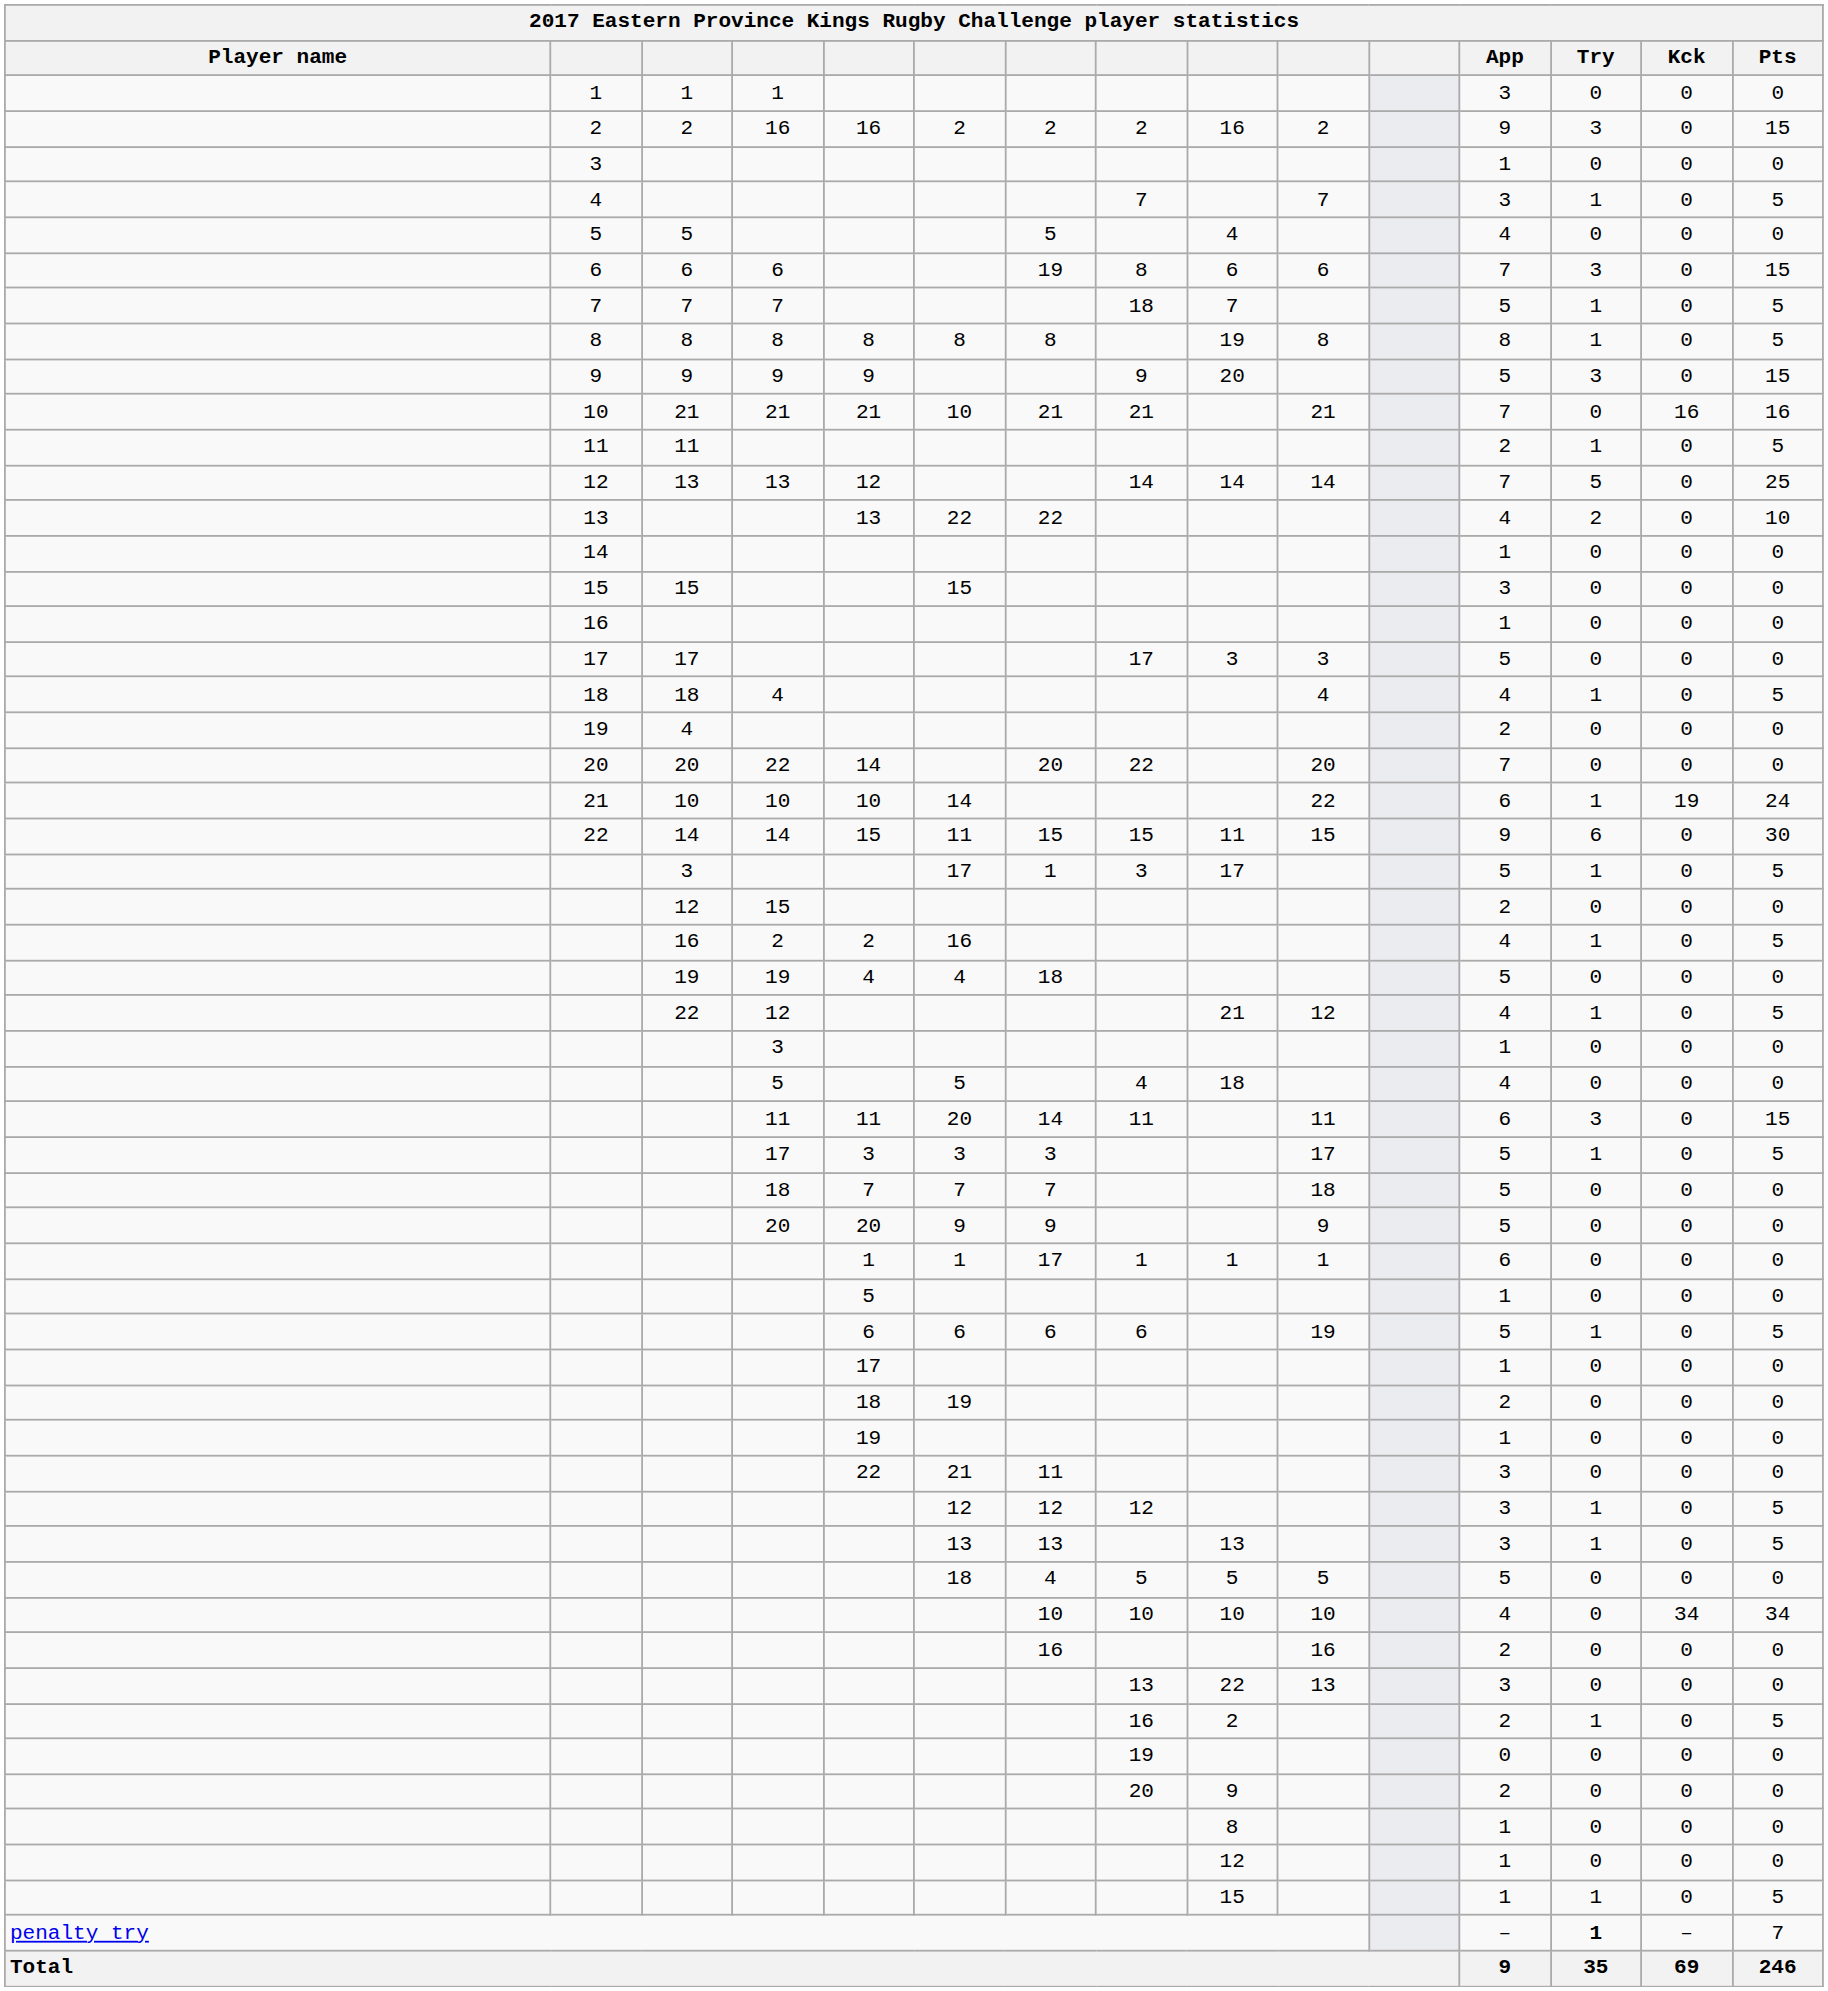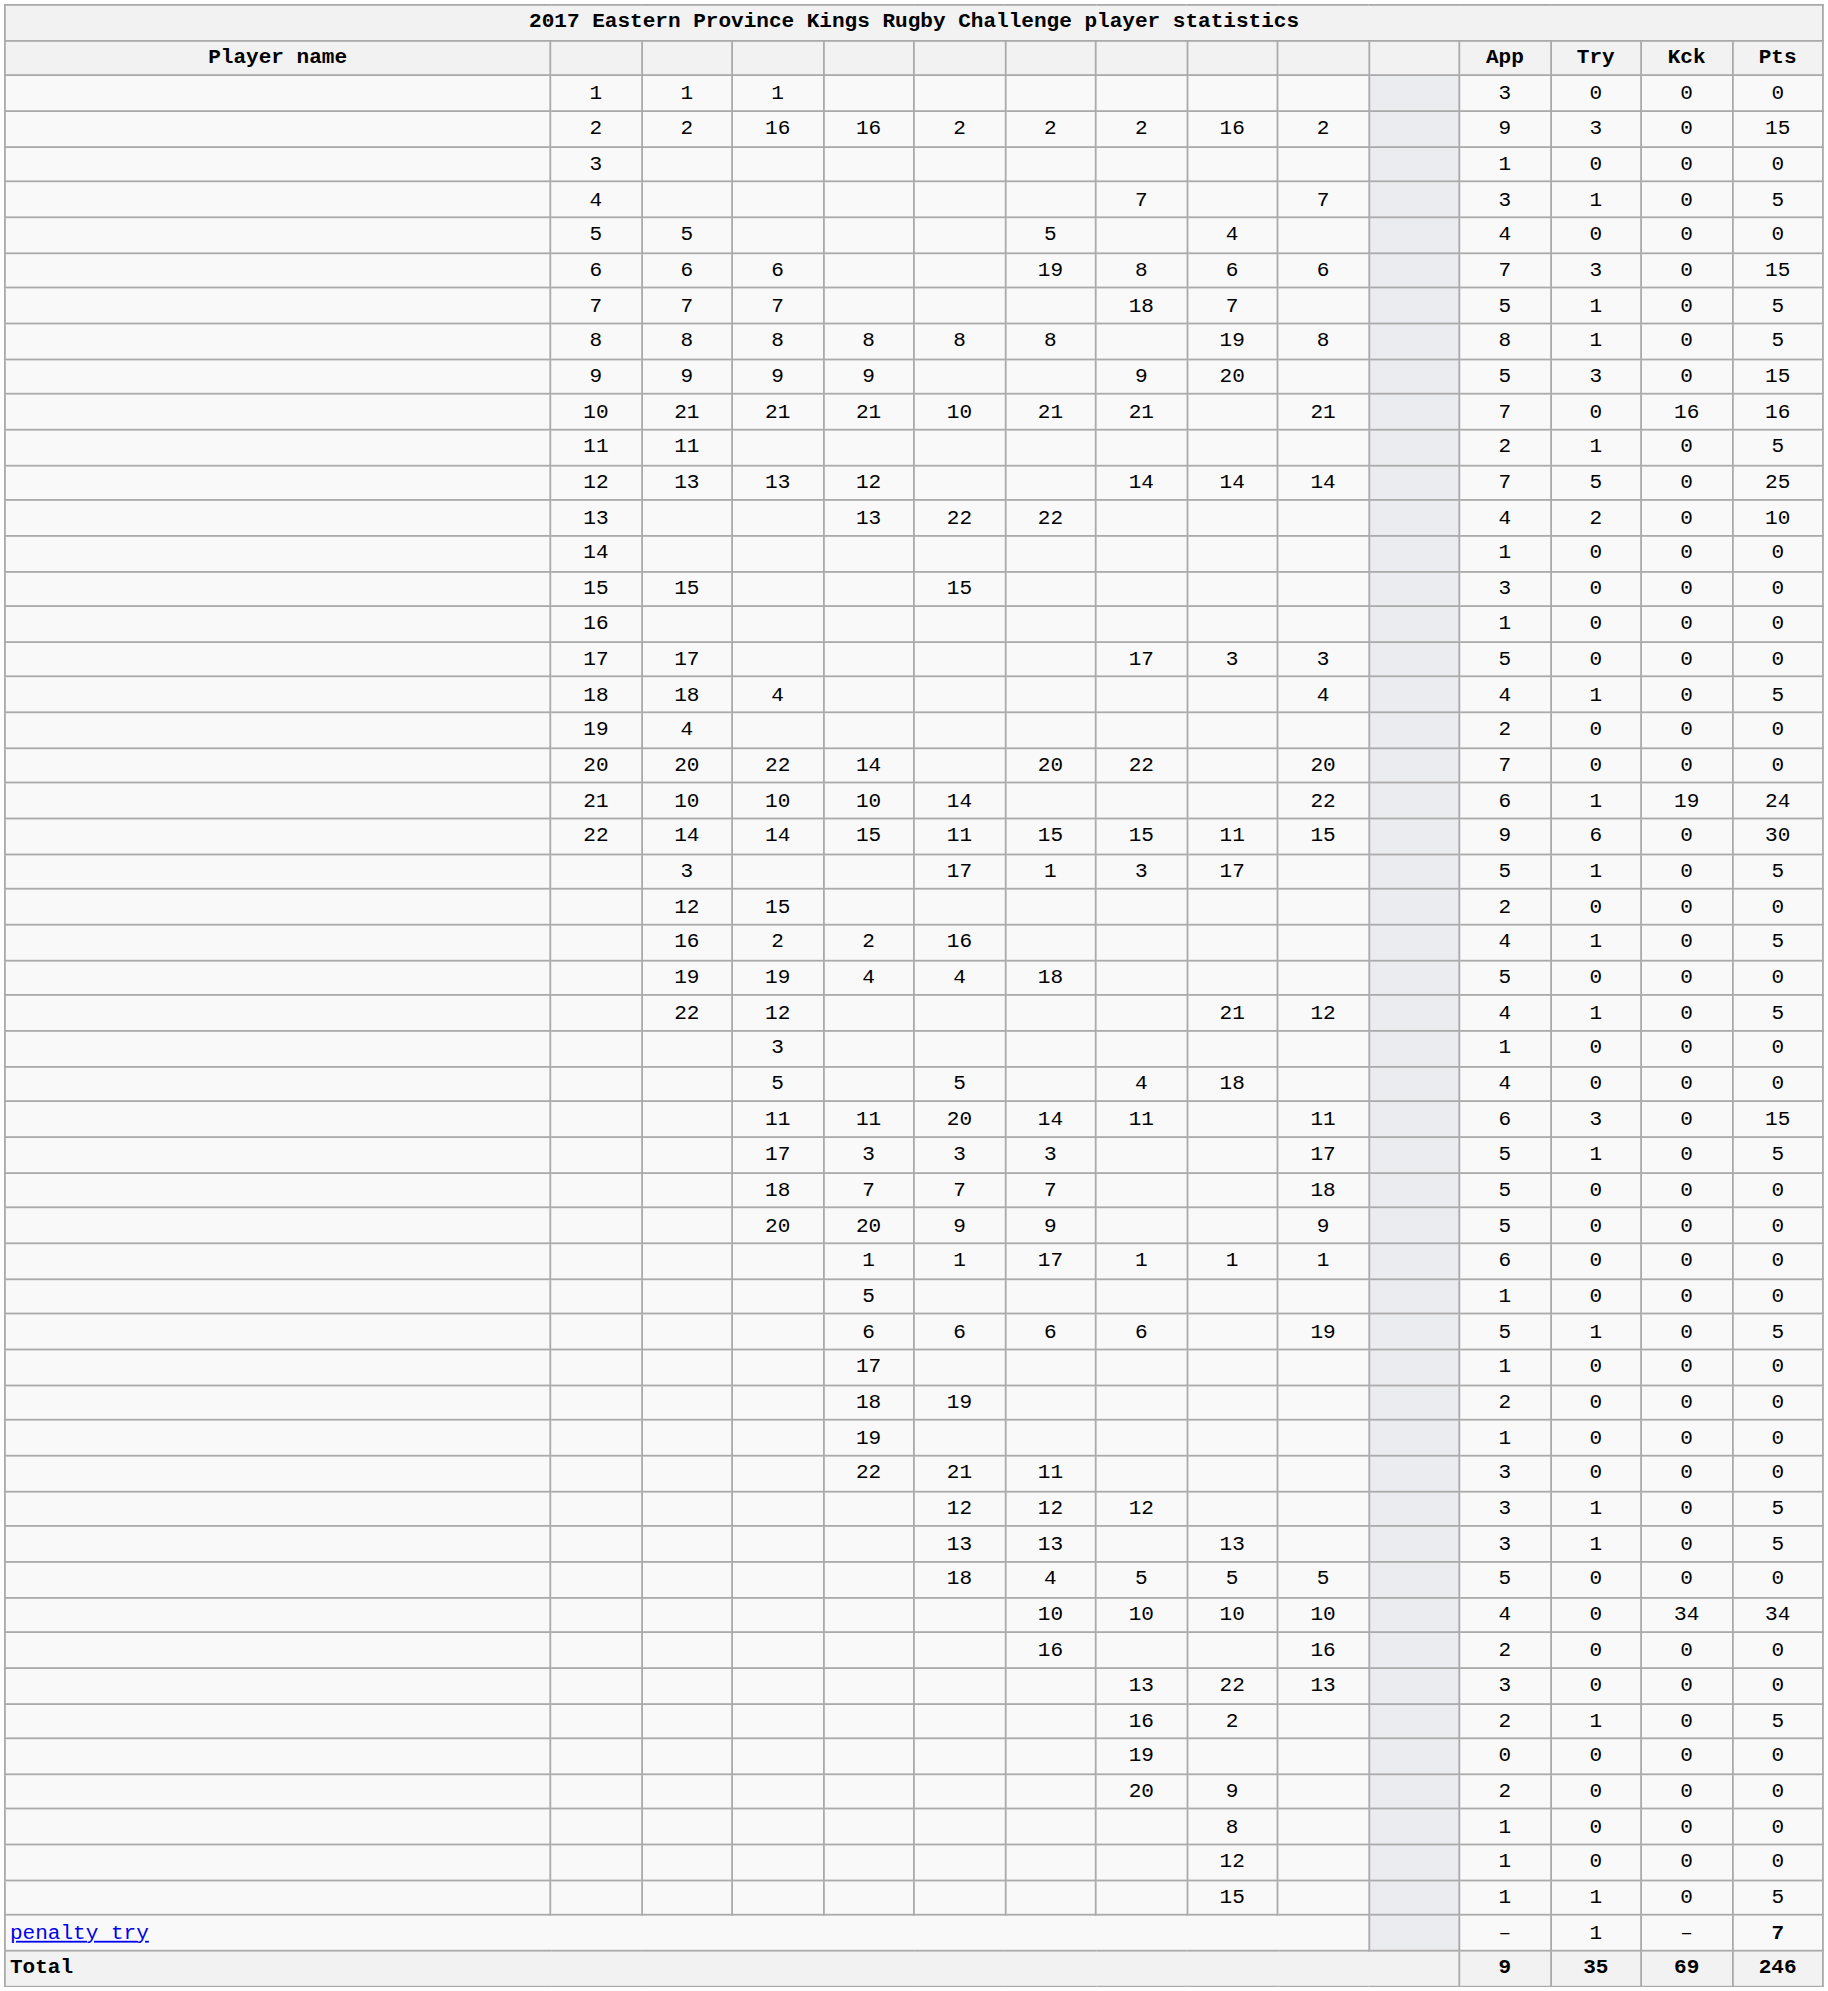(1596, 1933) bold -> (1596, 1933) normal
(1778, 1933) normal -> (1778, 1933) bold
